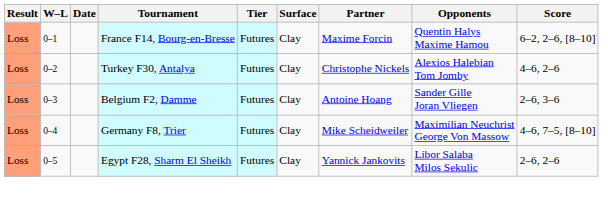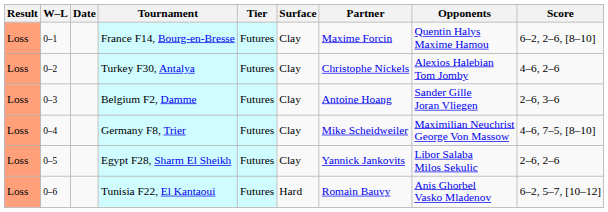+ row: (158, 191)
